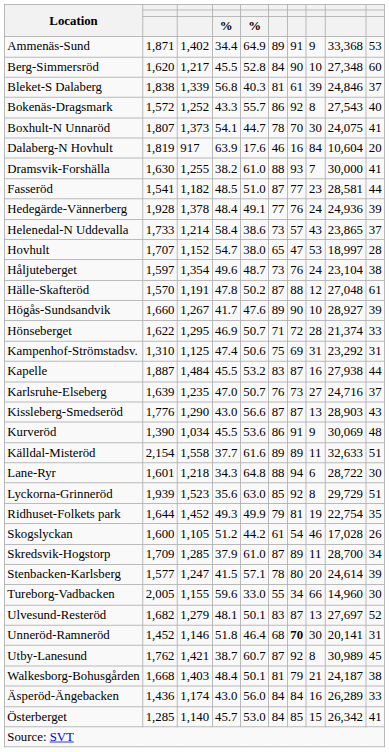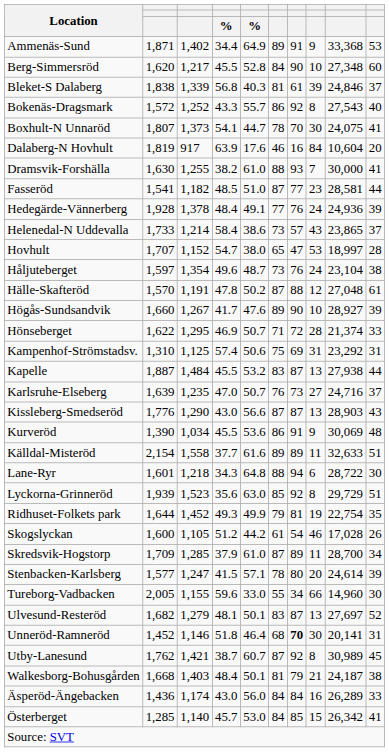(226, 351) 47.4 -> (226, 351) 57.4
(315, 371) 16 -> (315, 371) 13
